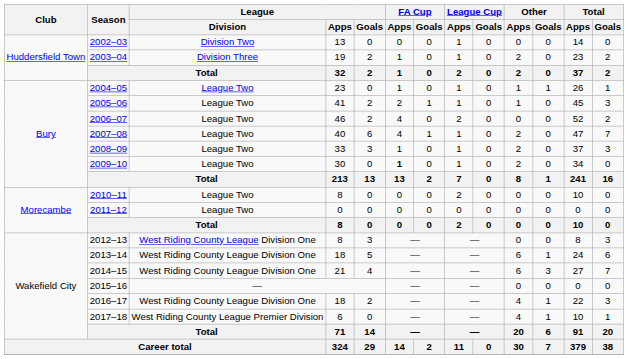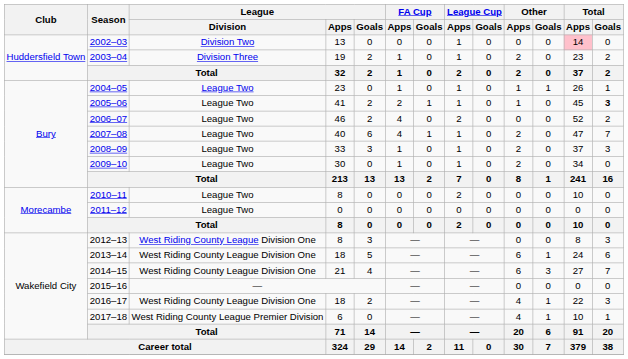(578, 42) no background -> (578, 42) pink background
(608, 103) normal -> (608, 103) bold
(399, 164) bold -> (399, 164) normal
